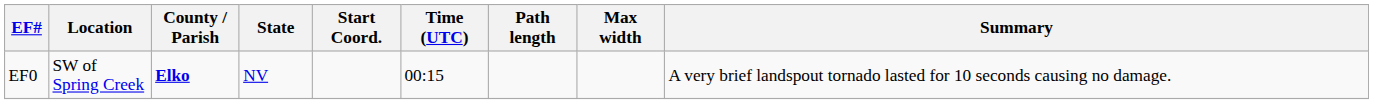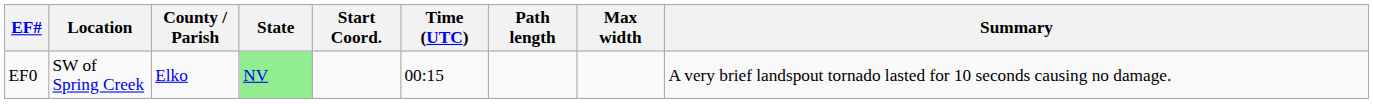(172, 74) bold -> (171, 74) normal
(256, 74) no background -> (256, 74) lightgreen background
